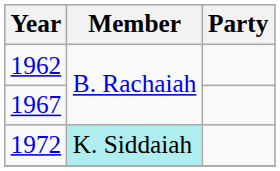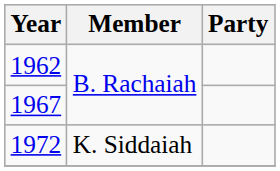(133, 144) paleturquoise background -> (133, 144) no background
